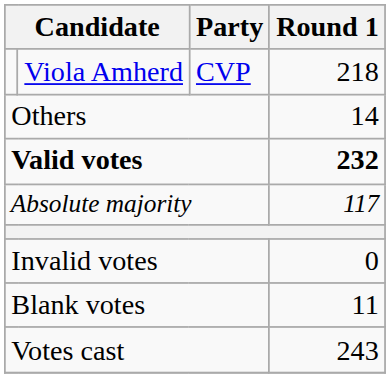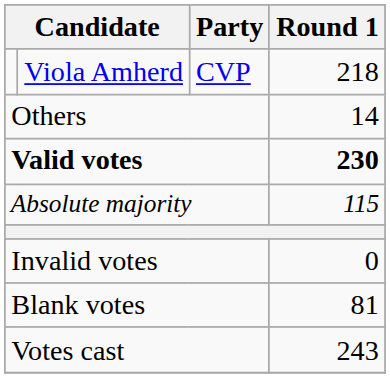(358, 160) 232 -> (358, 160) 230
(361, 204) 117 -> (361, 204) 115
(365, 304) 11 -> (365, 304) 81
